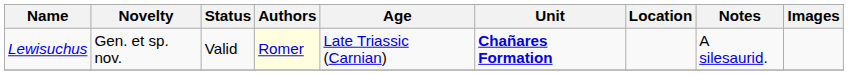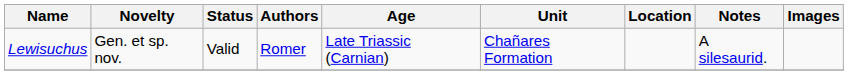(281, 49) lightyellow background -> (283, 49) no background
(515, 49) bold -> (518, 49) normal
